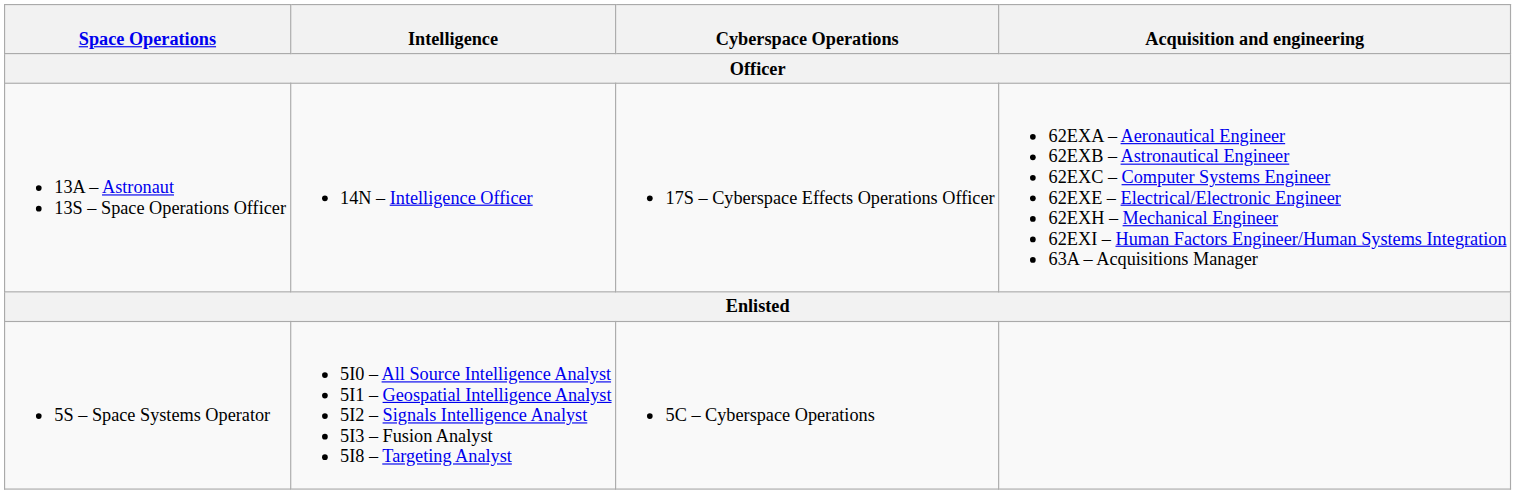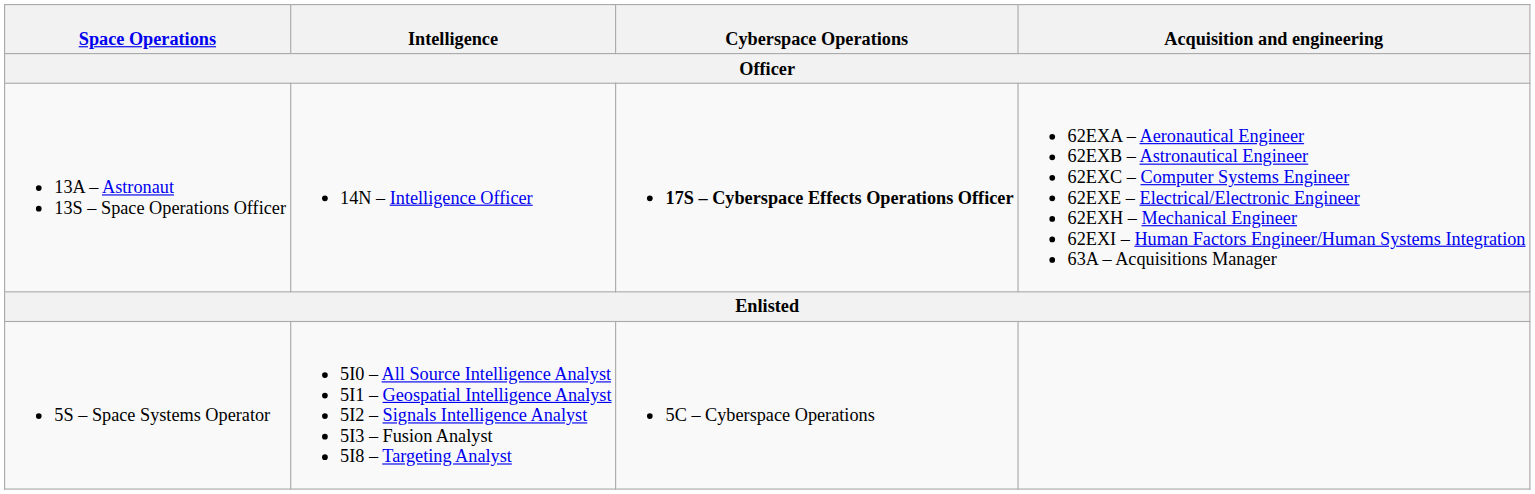(807, 198) normal -> (817, 198) bold
